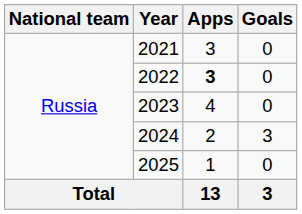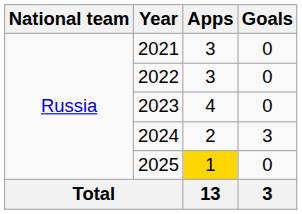(210, 77) bold -> (210, 77) normal
(210, 164) no background -> (210, 164) gold background
